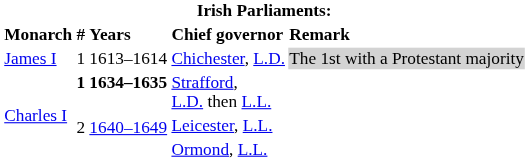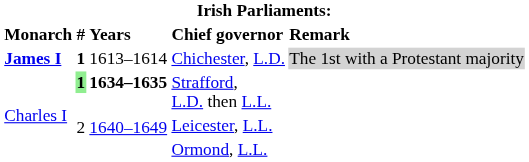(30, 58) normal -> (33, 58) bold
(81, 58) normal -> (81, 58) bold
(81, 82) no background -> (81, 82) lightgreen background
